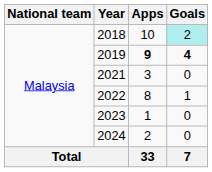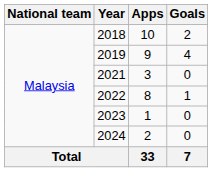(187, 34) paleturquoise background -> (187, 34) no background
(148, 55) bold -> (148, 55) normal
(187, 55) bold -> (187, 55) normal
